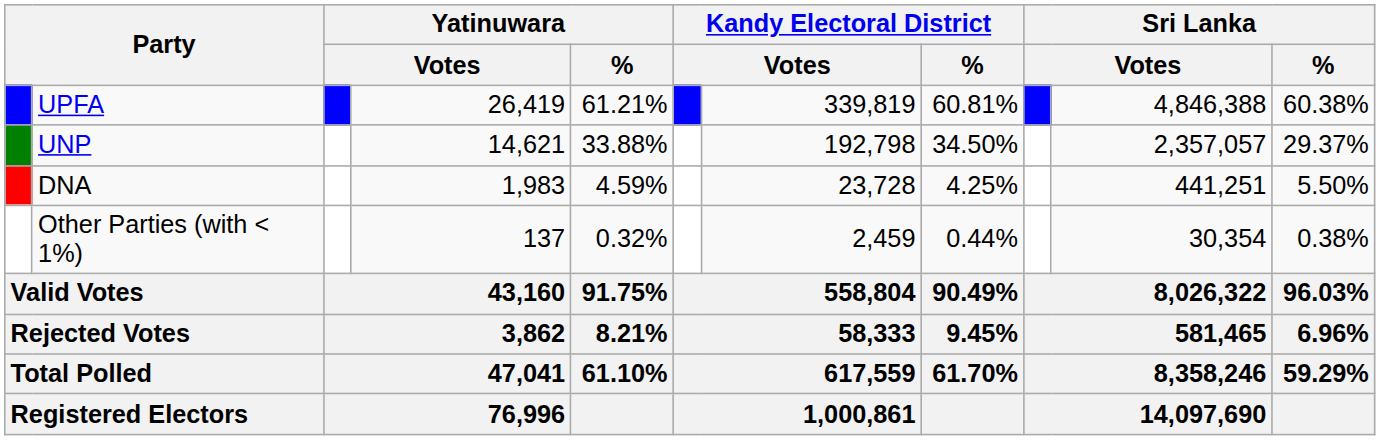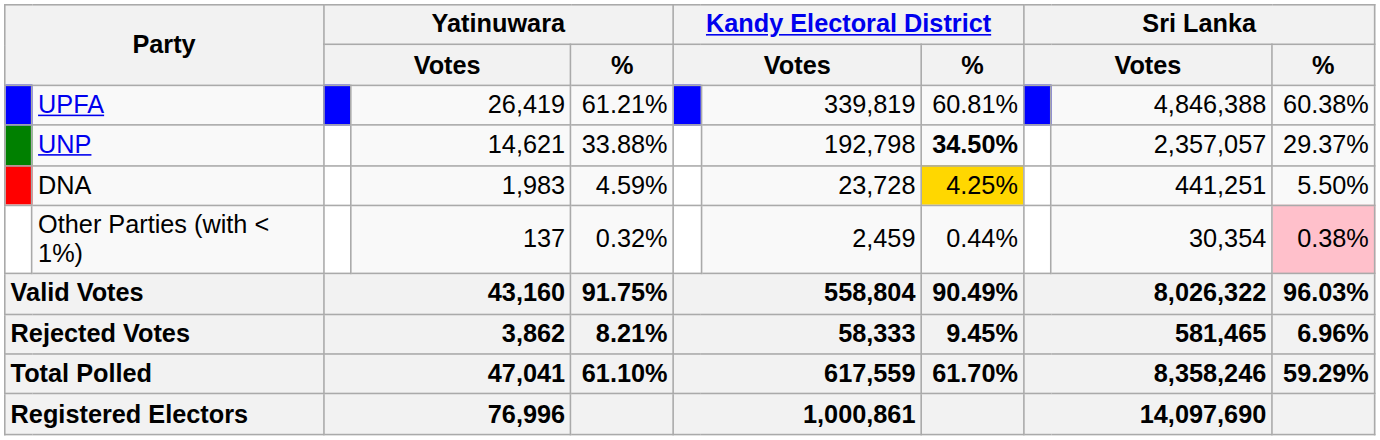(975, 144) normal -> (975, 144) bold
(982, 184) no background -> (982, 184) gold background
(1333, 239) no background -> (1333, 239) pink background
